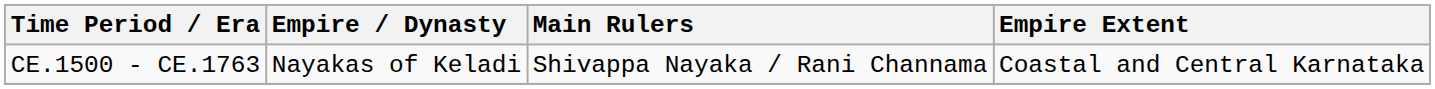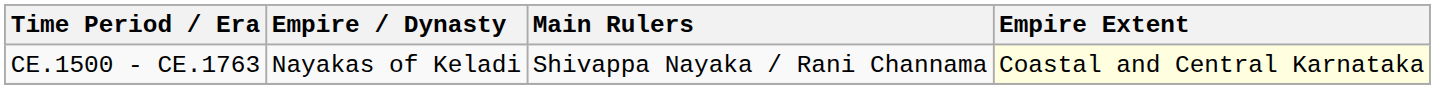(1212, 65) no background -> (1212, 65) lightyellow background
